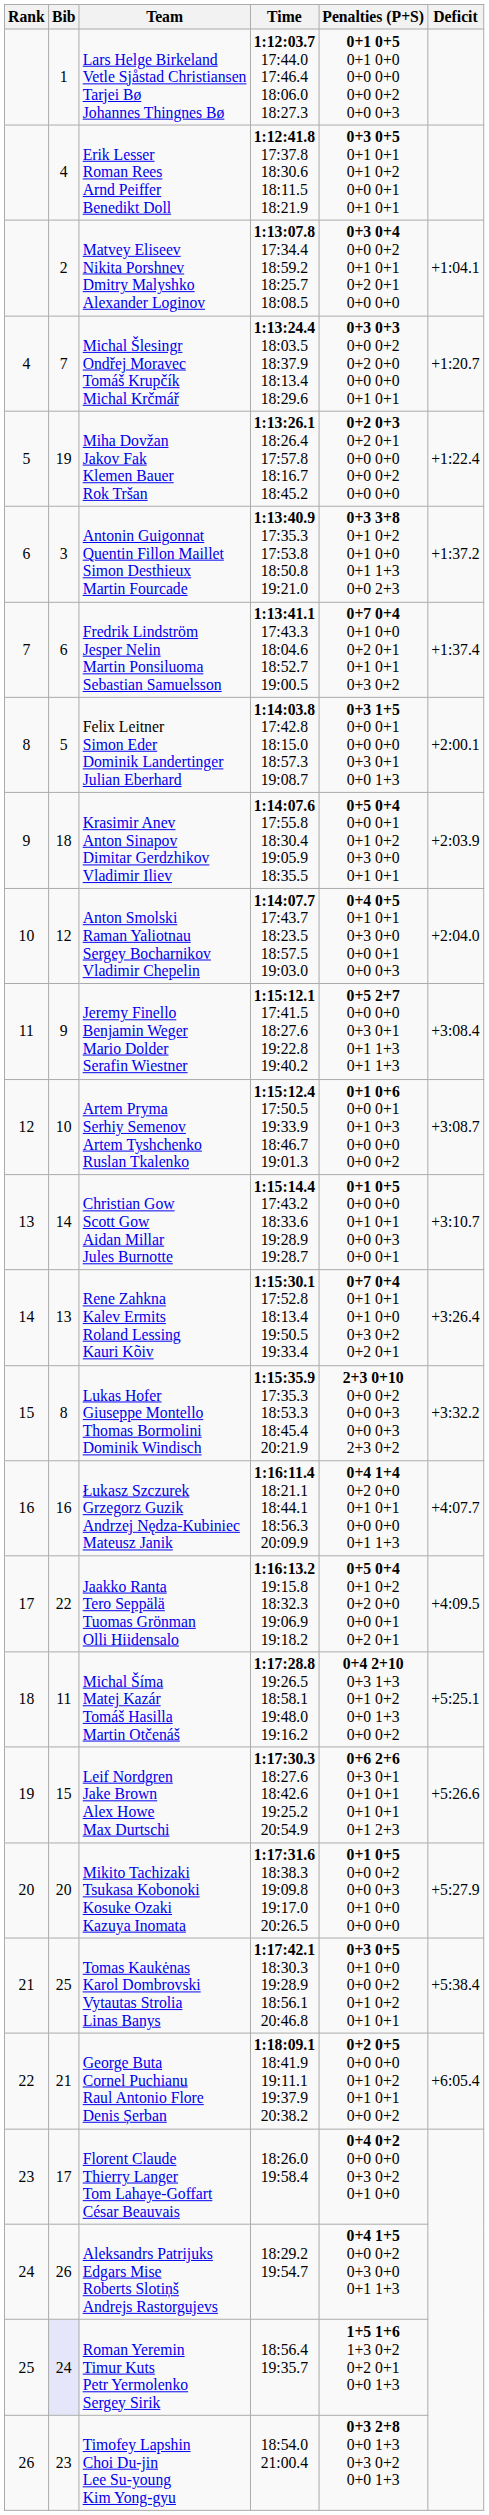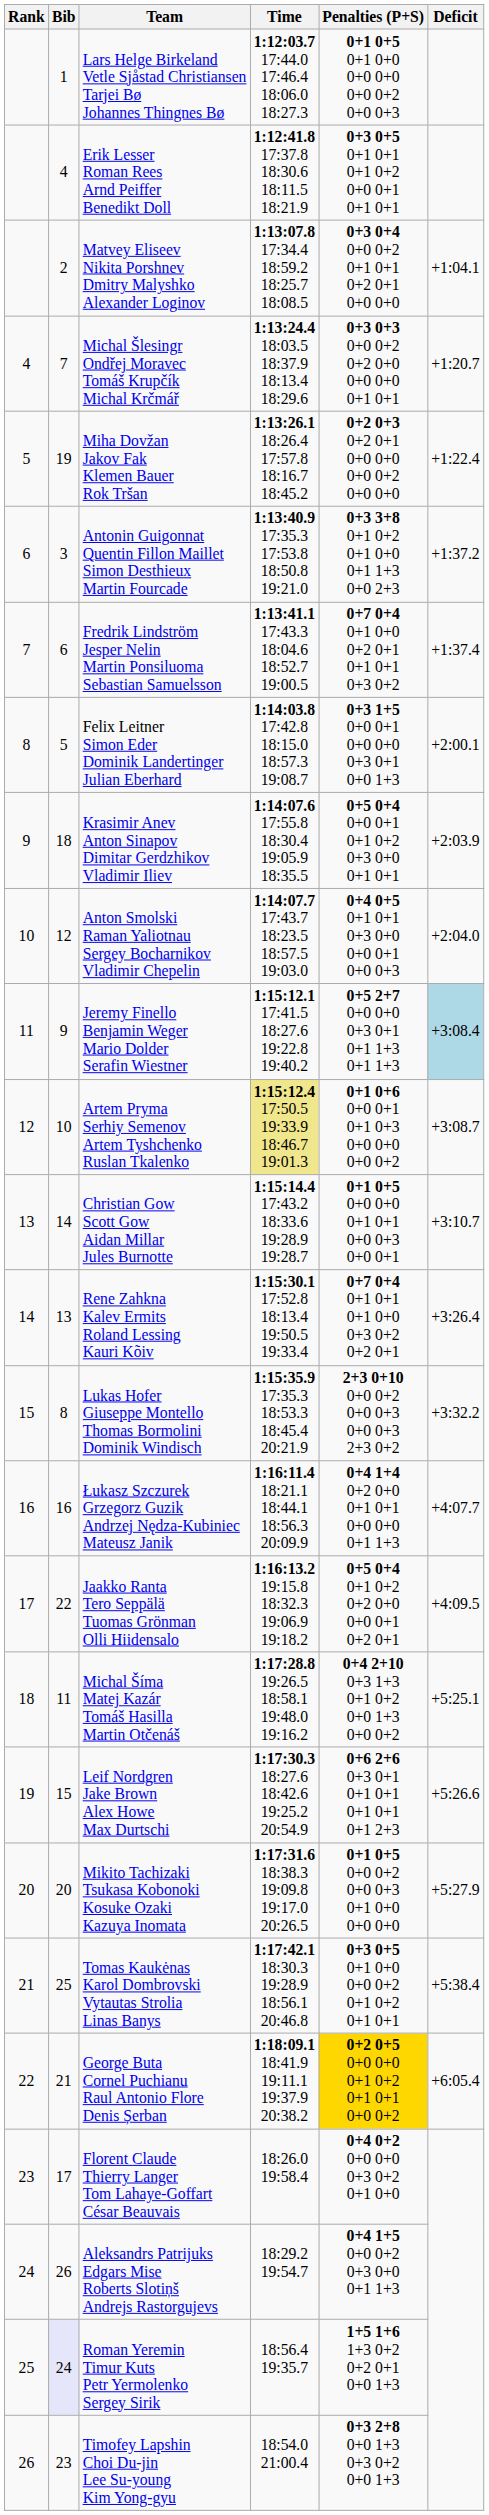(455, 1031) no background -> (455, 1031) lightblue background
(284, 1126) no background -> (284, 1126) khaki background
(373, 2081) no background -> (373, 2081) gold background
